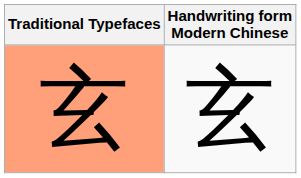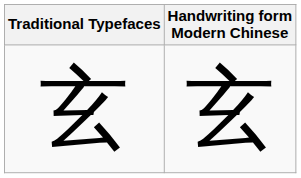(84, 108) lightsalmon background -> (84, 108) no background
